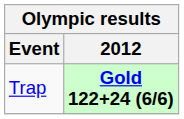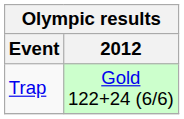(121, 88) bold -> (121, 88) normal
